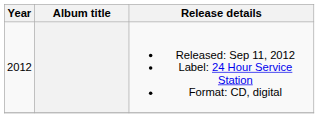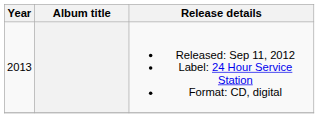(19, 67) 2012 -> (19, 67) 2013
